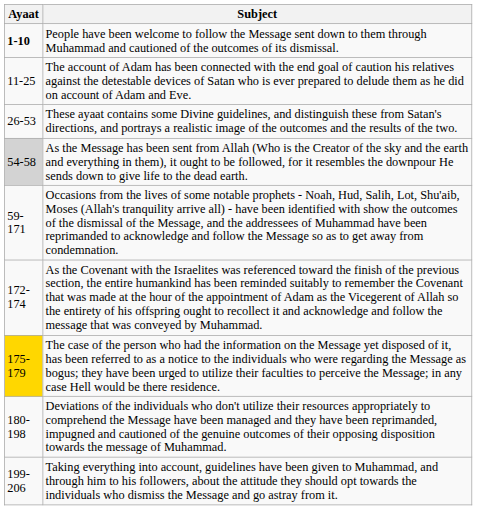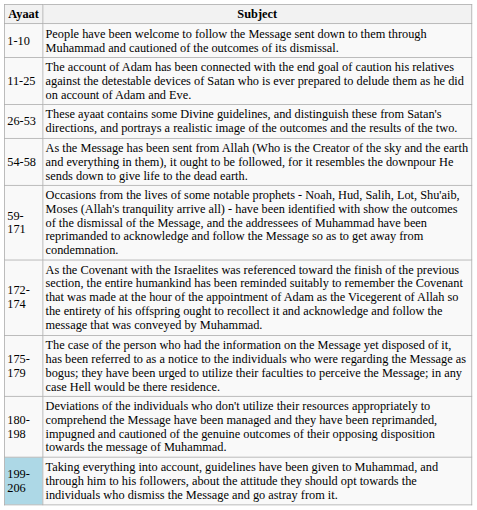(19, 40) bold -> (19, 40) normal
(22, 161) lightgrey background -> (22, 161) no background
(19, 365) gold background -> (19, 365) no background
(19, 481) no background -> (19, 481) lightblue background
